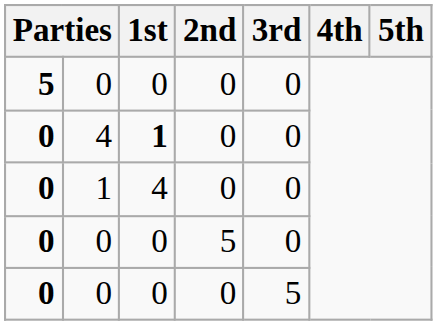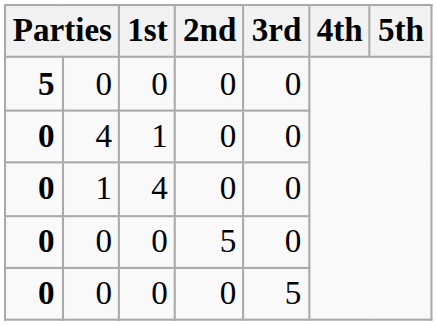(159, 135) bold -> (159, 135) normal
